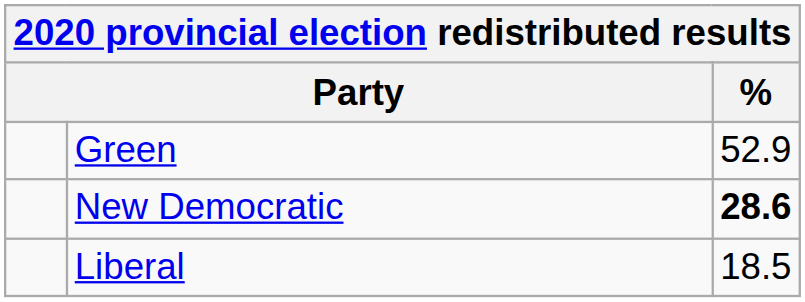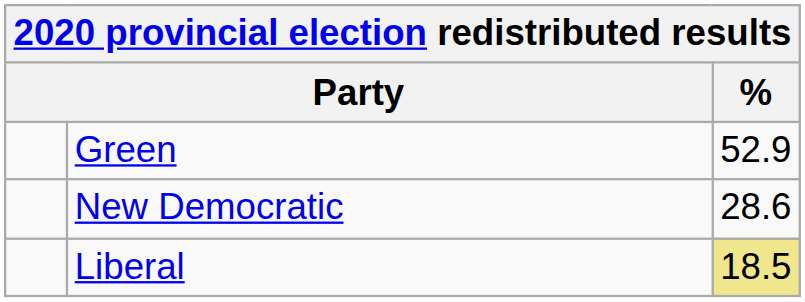(756, 207) bold -> (756, 207) normal
(756, 265) no background -> (756, 265) khaki background
